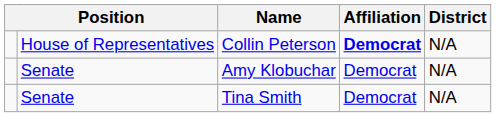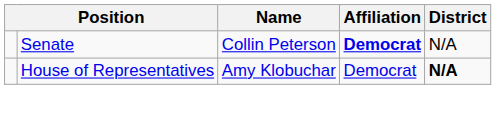(117, 44) House of Representatives -> (47, 44) Senate
(47, 71) Senate -> (117, 71) House of Representatives
(443, 71) normal -> (443, 71) bold
- row: (262, 97)
